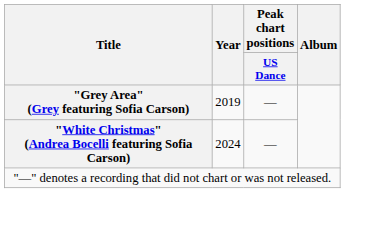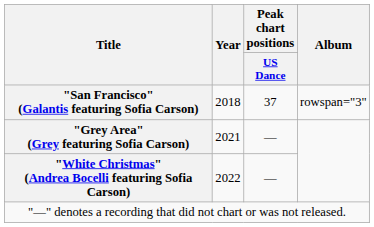+ row: (108, 102)
(228, 102) 2019 -> (228, 136) 2021
(228, 143) 2024 -> (228, 177) 2022
